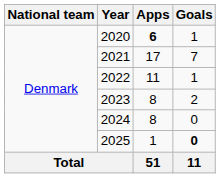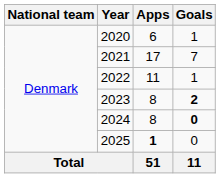(153, 36) bold -> (153, 36) normal
(194, 99) normal -> (194, 99) bold
(194, 120) normal -> (194, 120) bold
(153, 141) normal -> (153, 141) bold
(194, 141) bold -> (194, 141) normal
